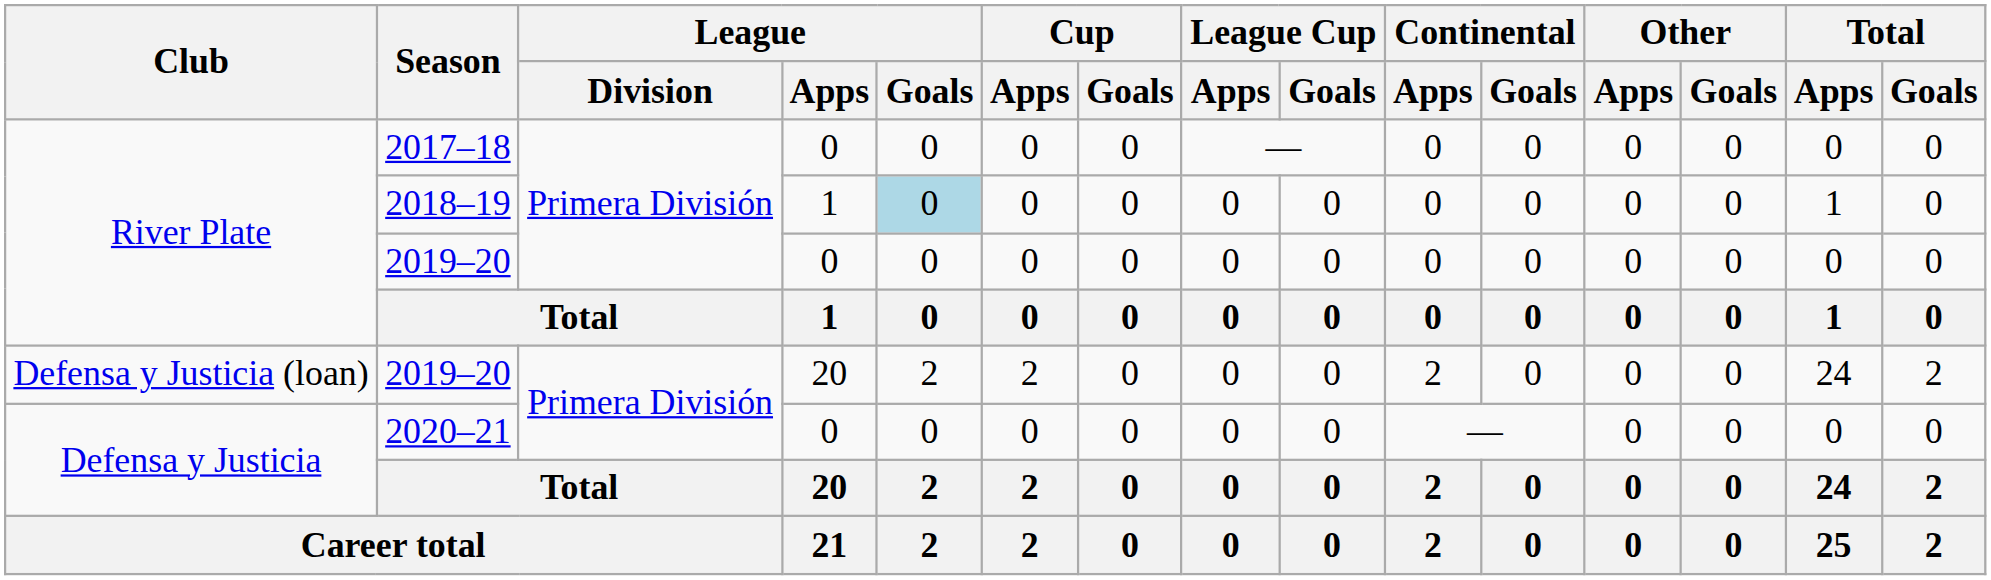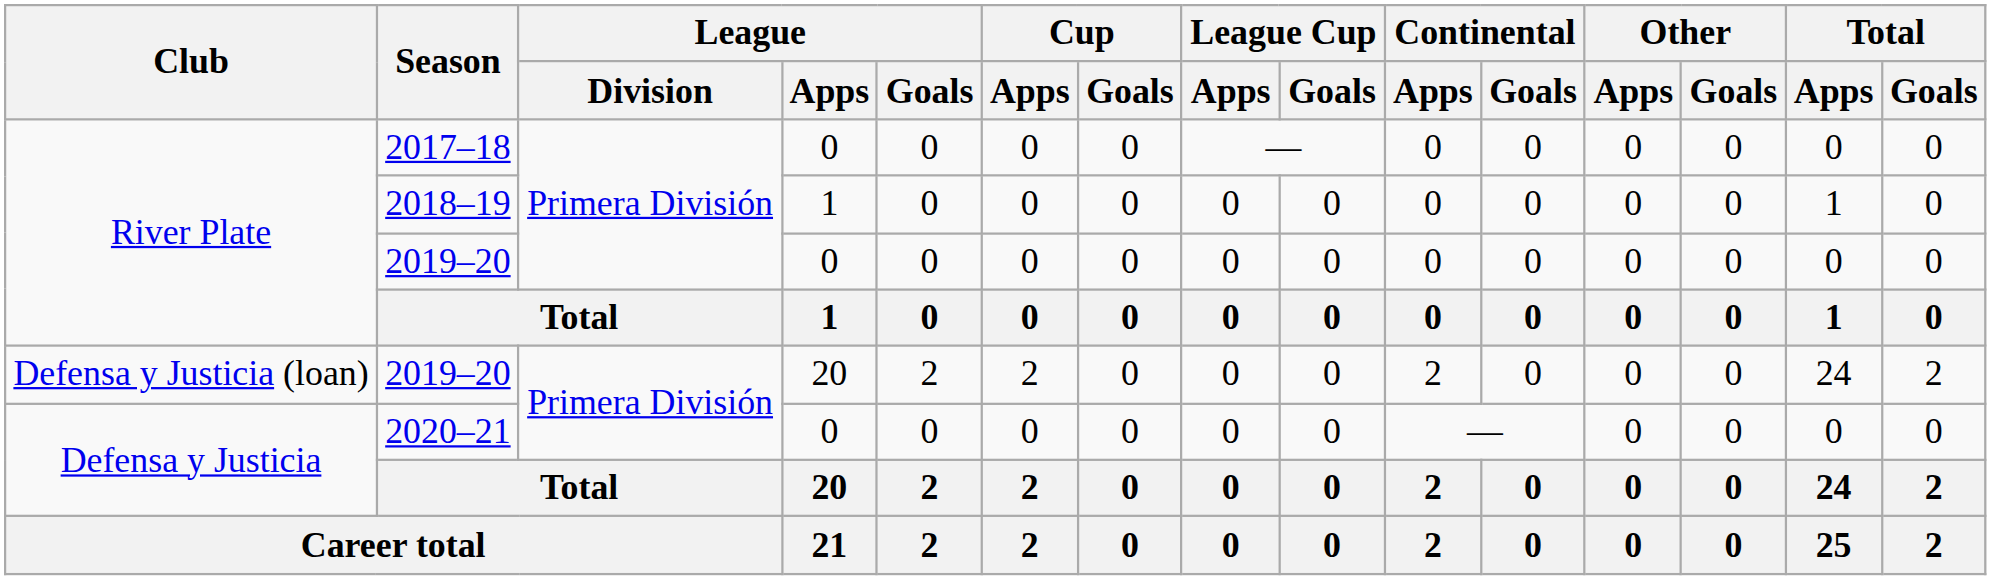(930, 203) lightblue background -> (930, 203) no background
